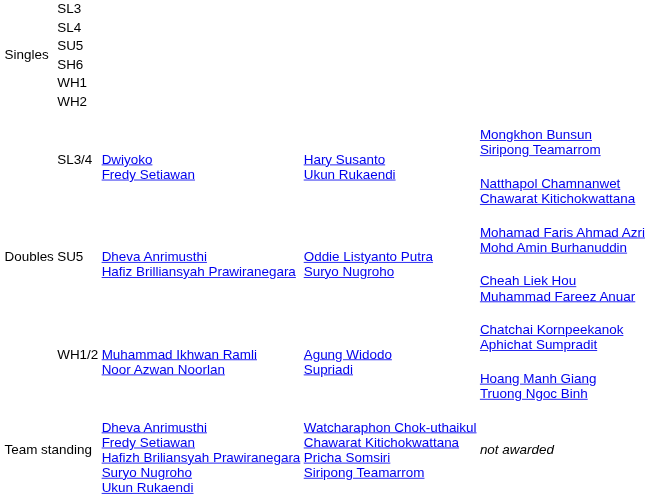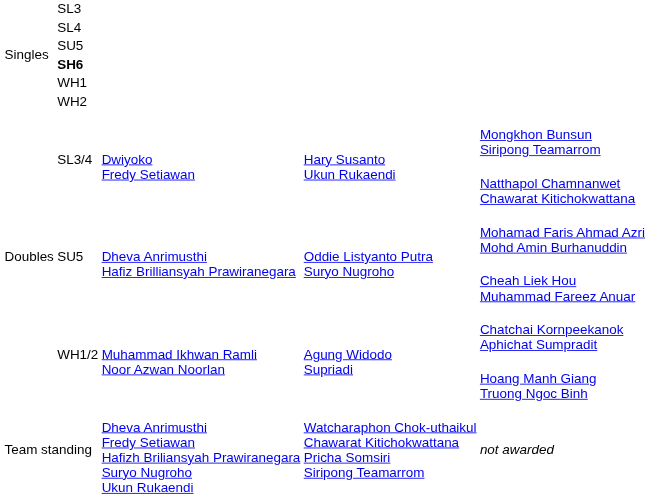(70, 64) normal -> (70, 64) bold
